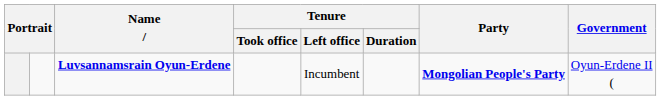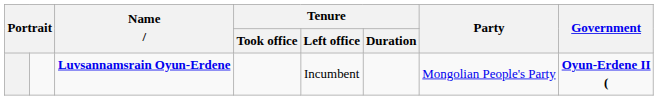(494, 73) bold -> (489, 73) normal
(612, 73) normal -> (606, 73) bold
